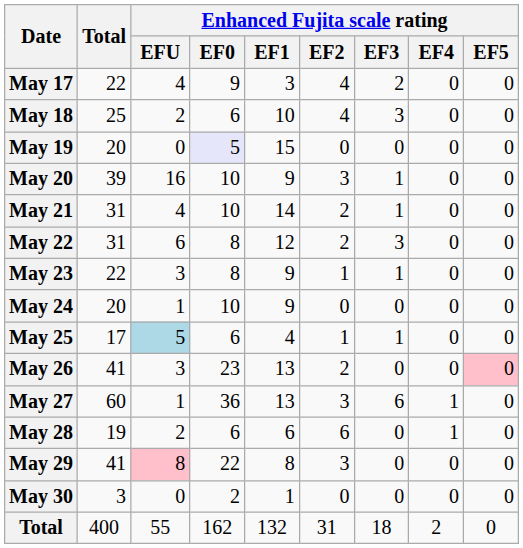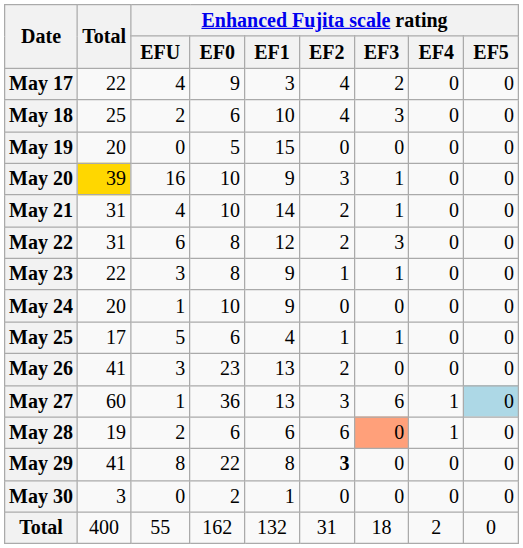(235, 147) lavender background -> (235, 147) no background
(116, 178) no background -> (116, 178) gold background
(180, 337) lightblue background -> (180, 337) no background
(509, 369) pink background -> (509, 369) no background
(509, 400) no background -> (509, 400) lightblue background
(399, 432) no background -> (399, 432) lightsalmon background
(180, 464) pink background -> (180, 464) no background
(345, 464) normal -> (345, 464) bold
